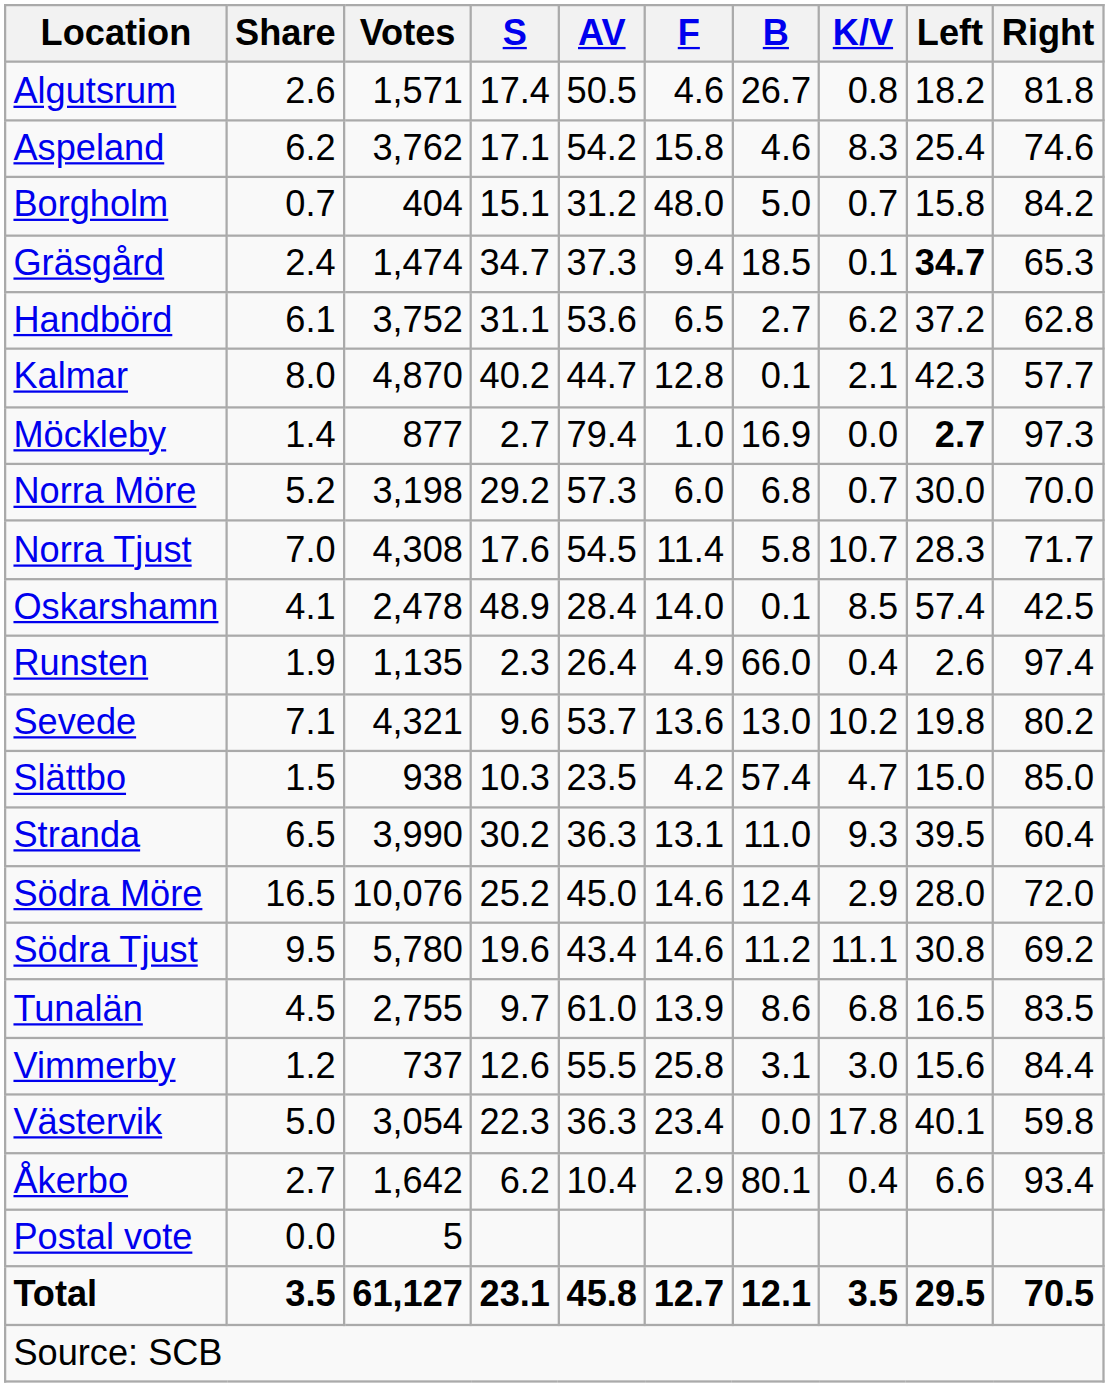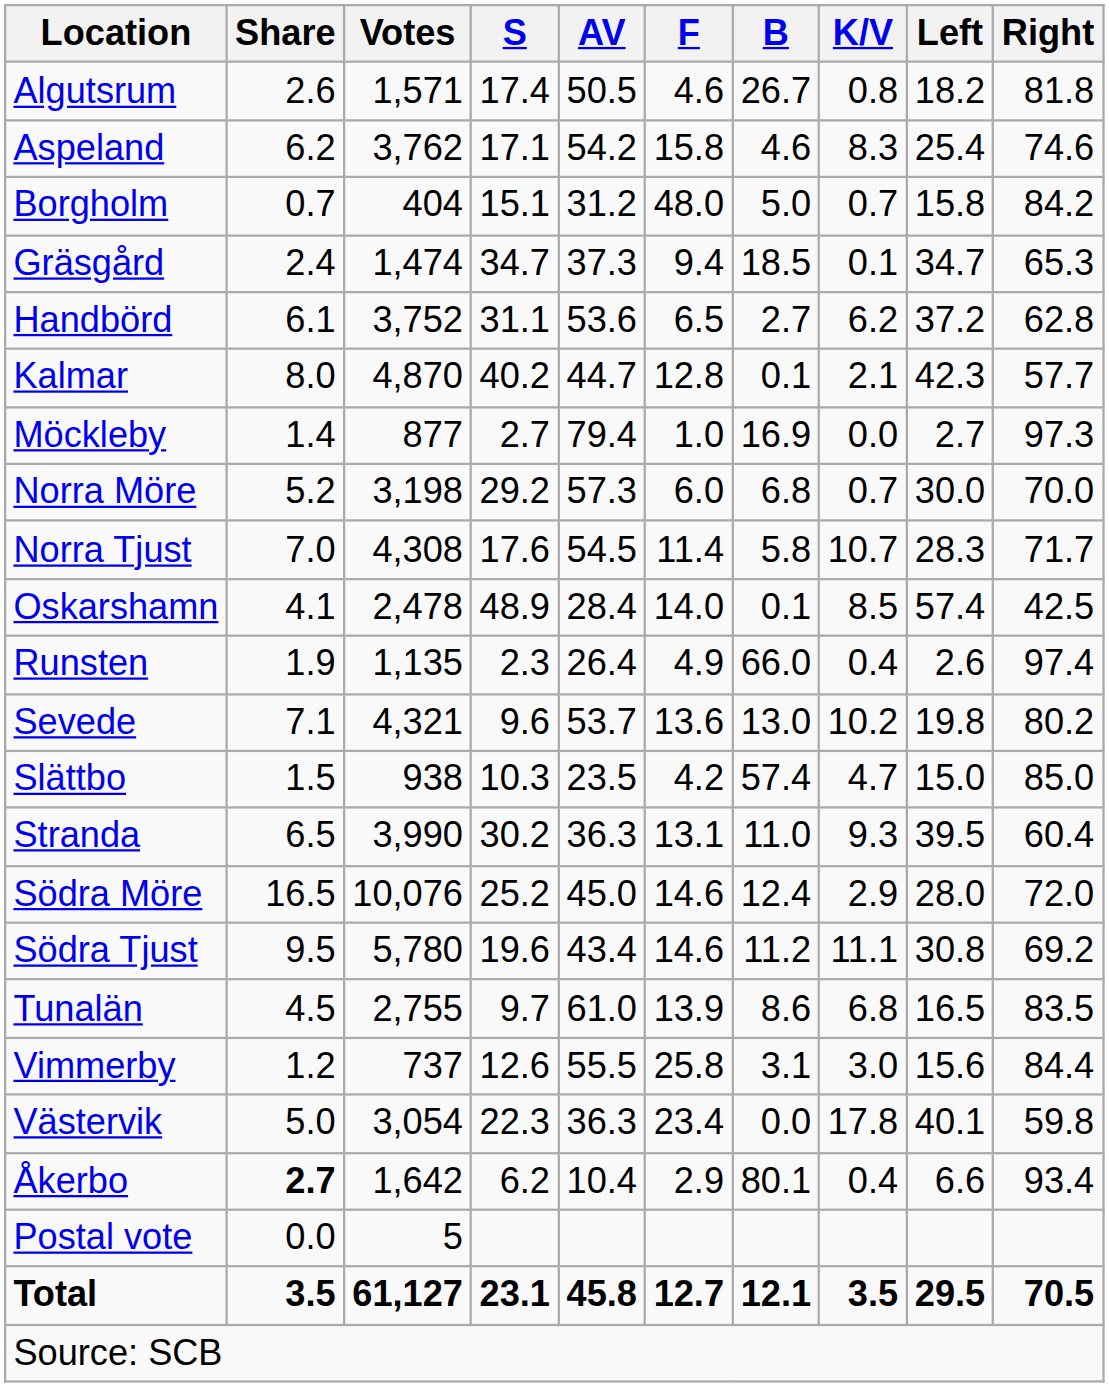(950, 262) bold -> (950, 262) normal
(960, 434) bold -> (960, 434) normal
(310, 1180) normal -> (310, 1180) bold
